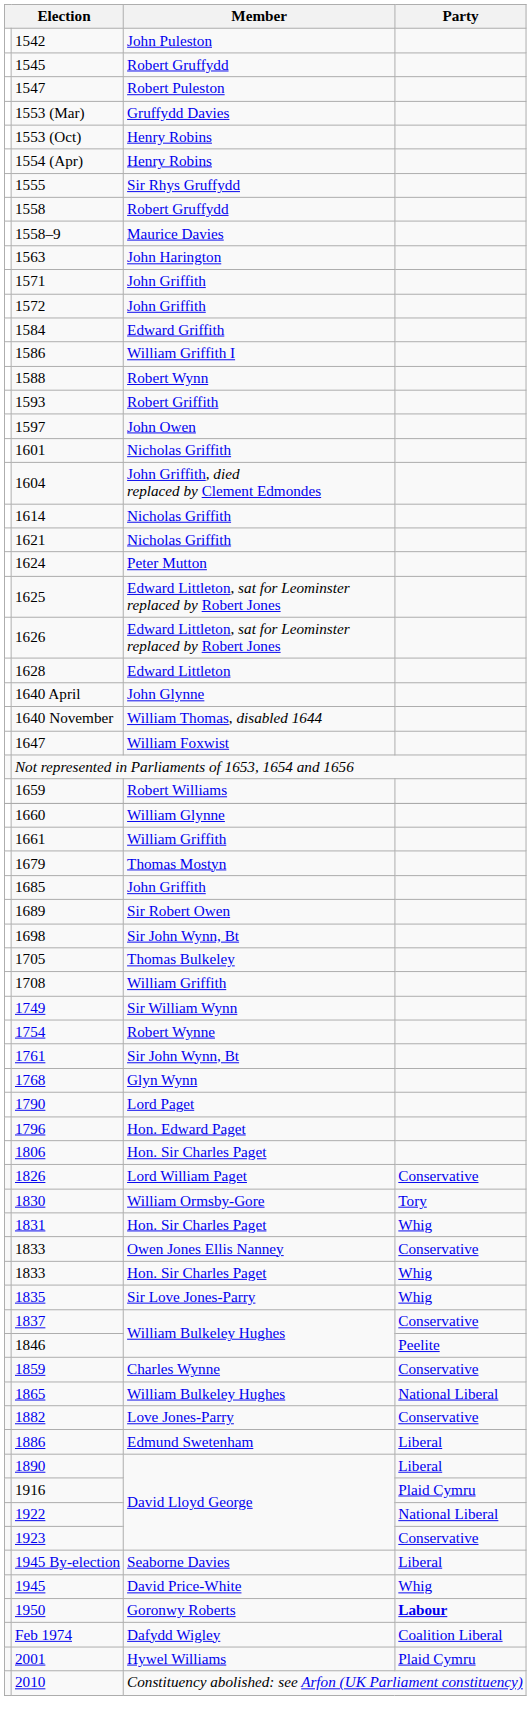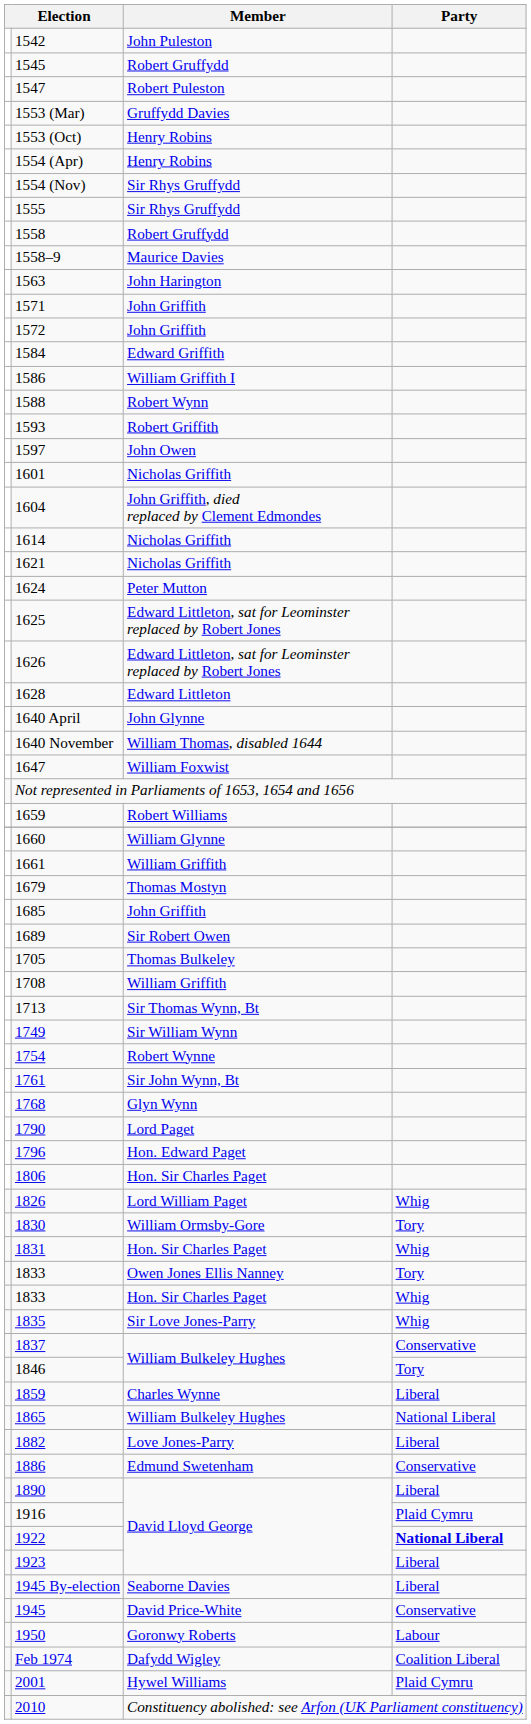+ row: (50, 185)
- row: (30, 935)
+ row: (30, 1007)
(438, 1176) Conservative -> (413, 1200) Whig
(438, 1249) Conservative -> (410, 1273) Tory
(419, 1345) Peelite -> (410, 1369) Tory
(438, 1369) Conservative -> (418, 1393) Liberal
(438, 1417) Conservative -> (418, 1441) Liberal
(420, 1441) Liberal -> (436, 1466) Conservative
(448, 1514) normal -> (449, 1538) bold
(438, 1538) Conservative -> (418, 1562) Liberal
(415, 1586) Whig -> (436, 1610) Conservative
(423, 1610) bold -> (418, 1634) normal
